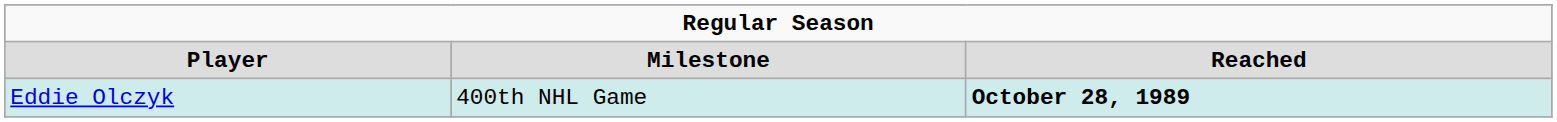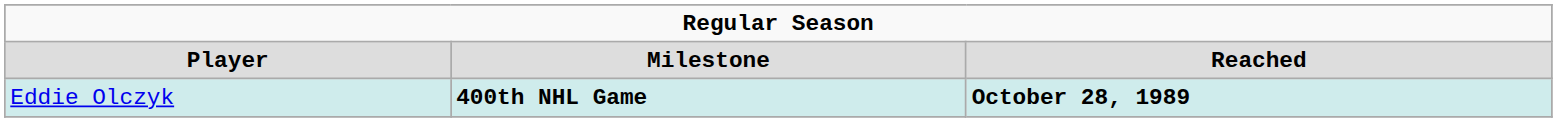(552, 98) normal -> (552, 98) bold
